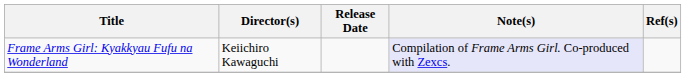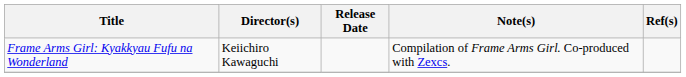(511, 55) lavender background -> (511, 55) no background
